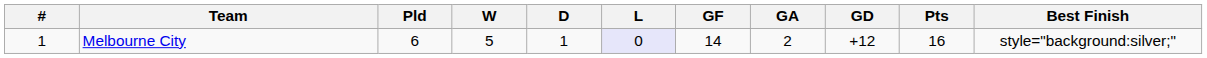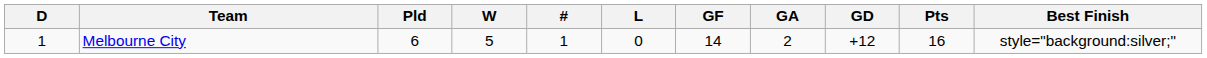columns swapped: (42, 16) <-> (564, 16)
(638, 41) lavender background -> (638, 41) no background
